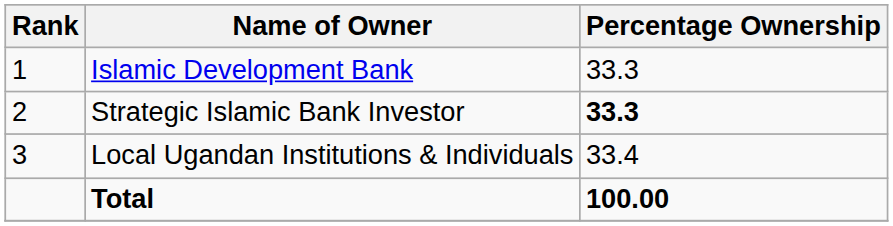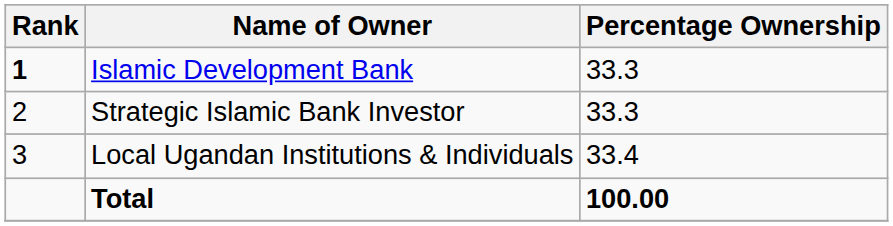(20, 69) normal -> (20, 69) bold
(612, 112) bold -> (612, 112) normal
